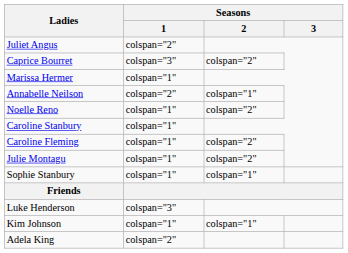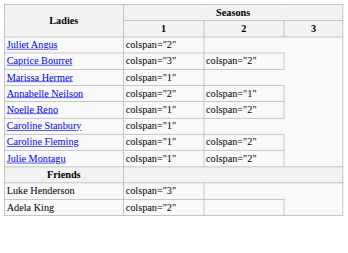- row: (41, 175)
- row: (34, 223)
